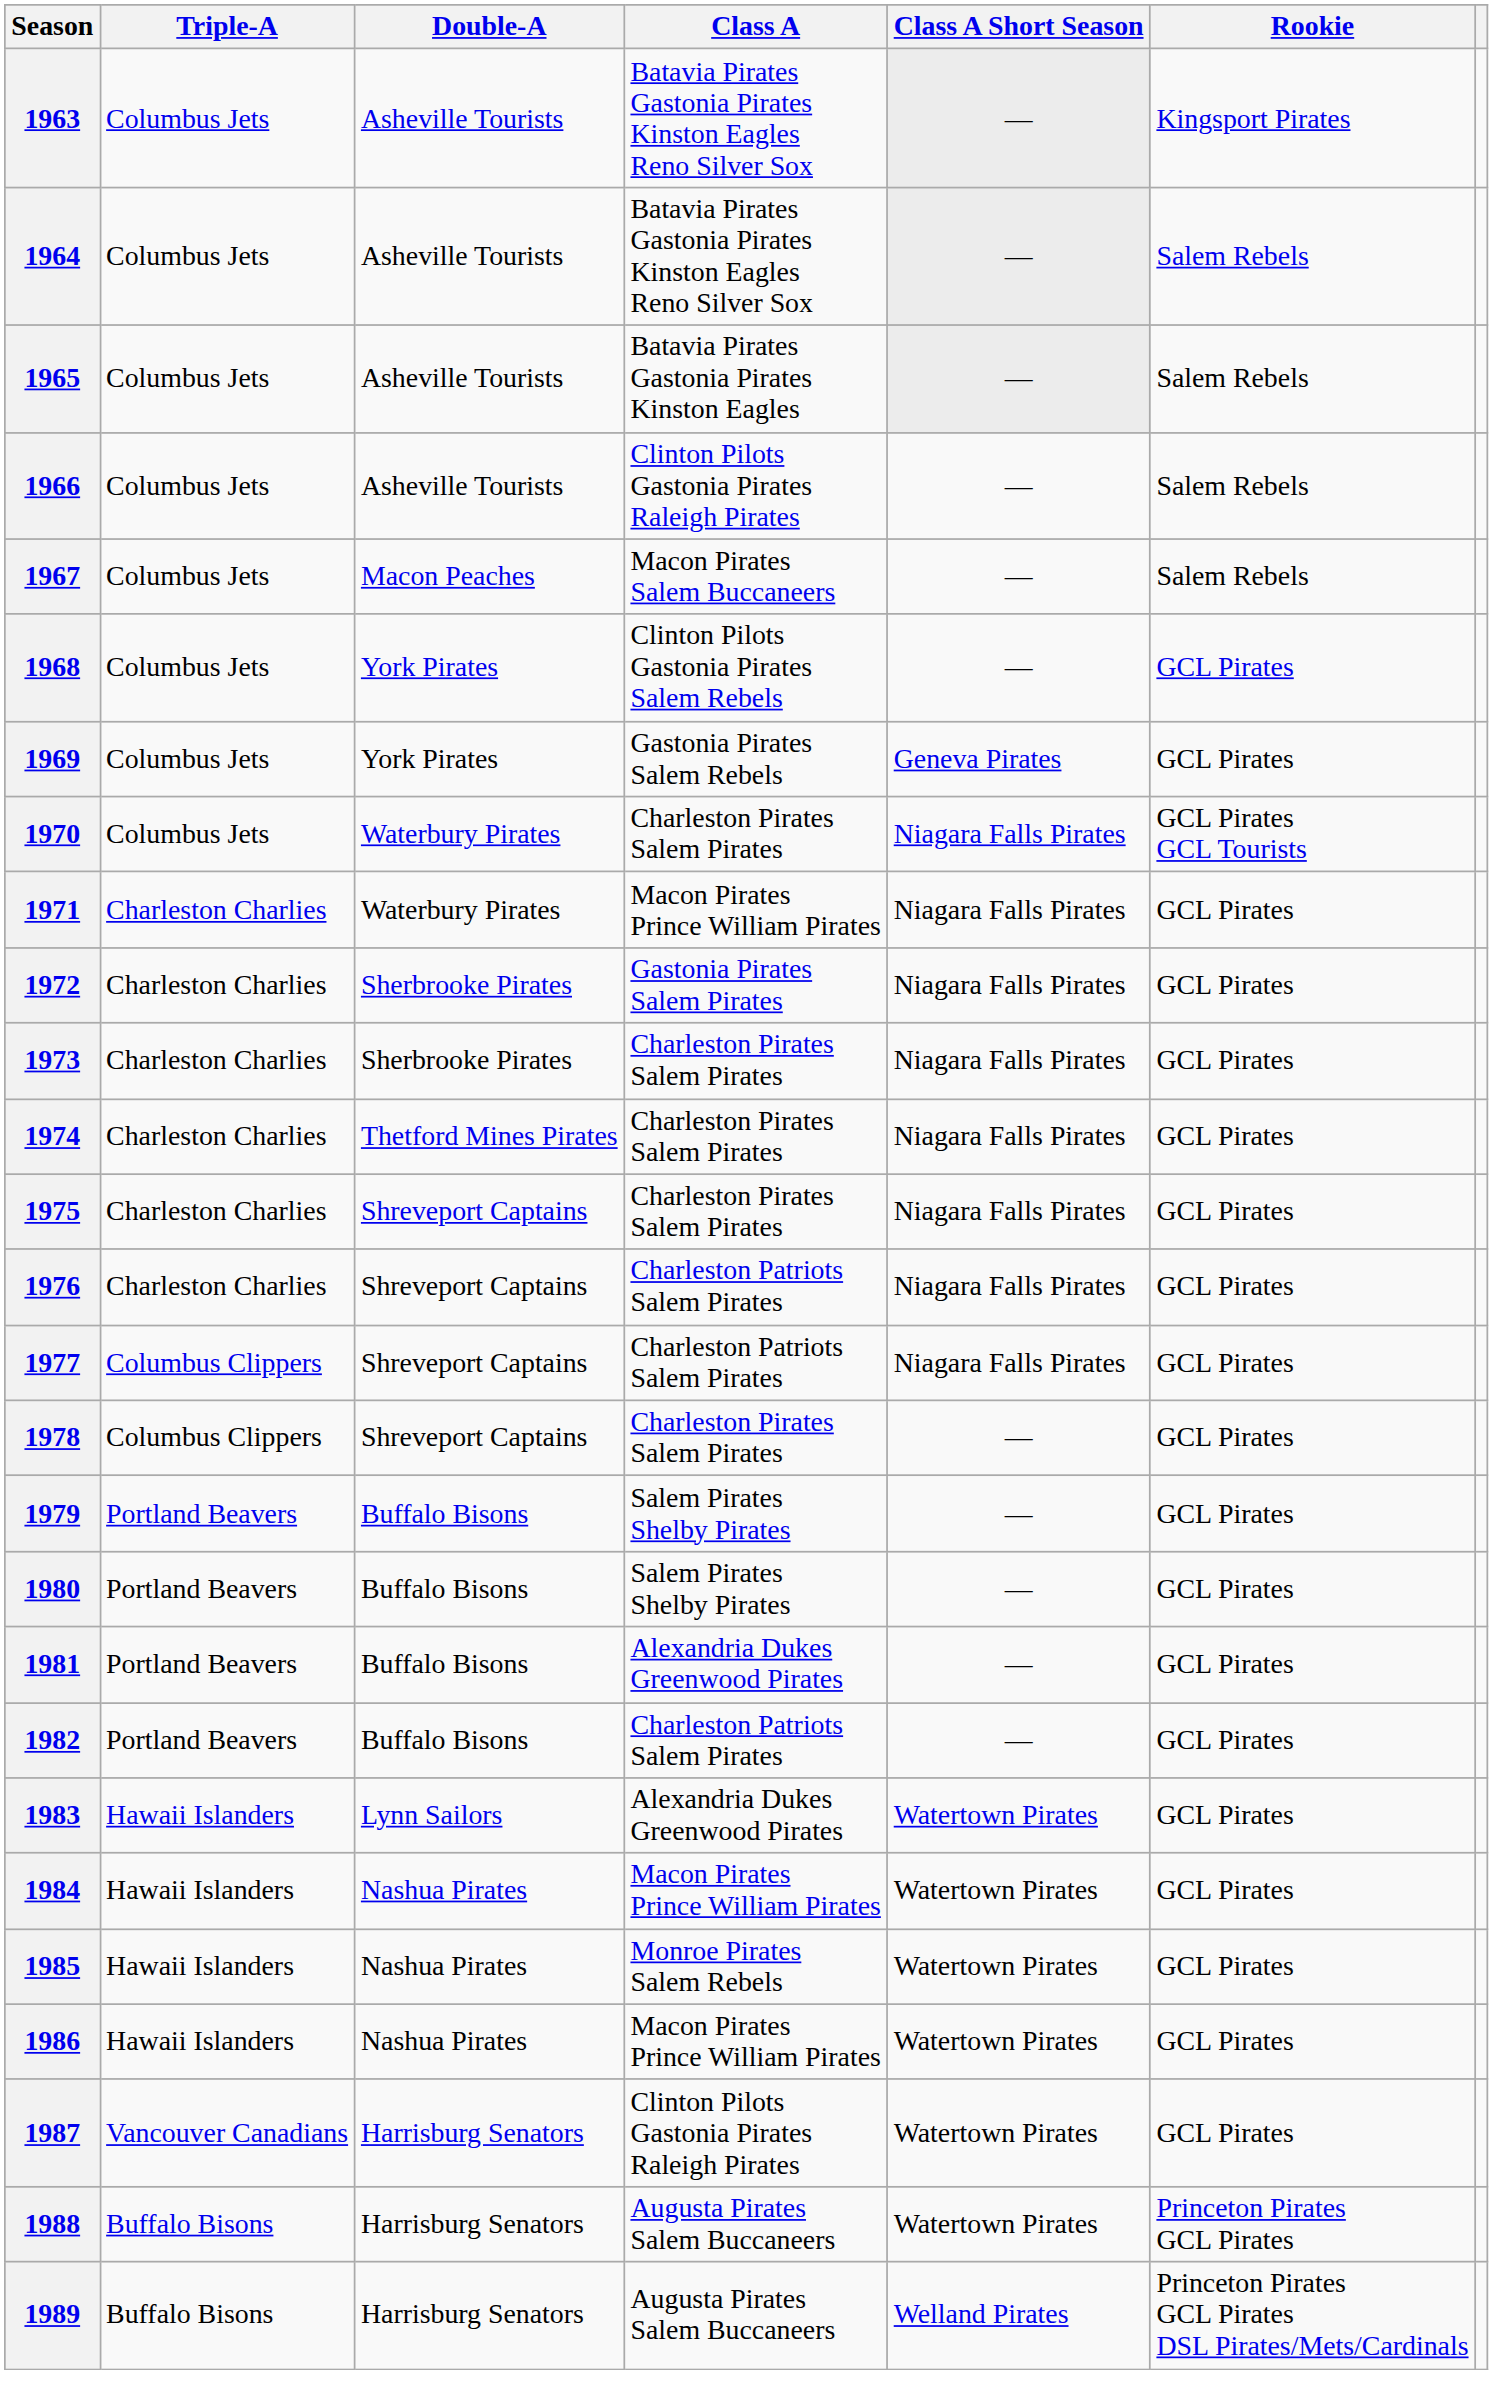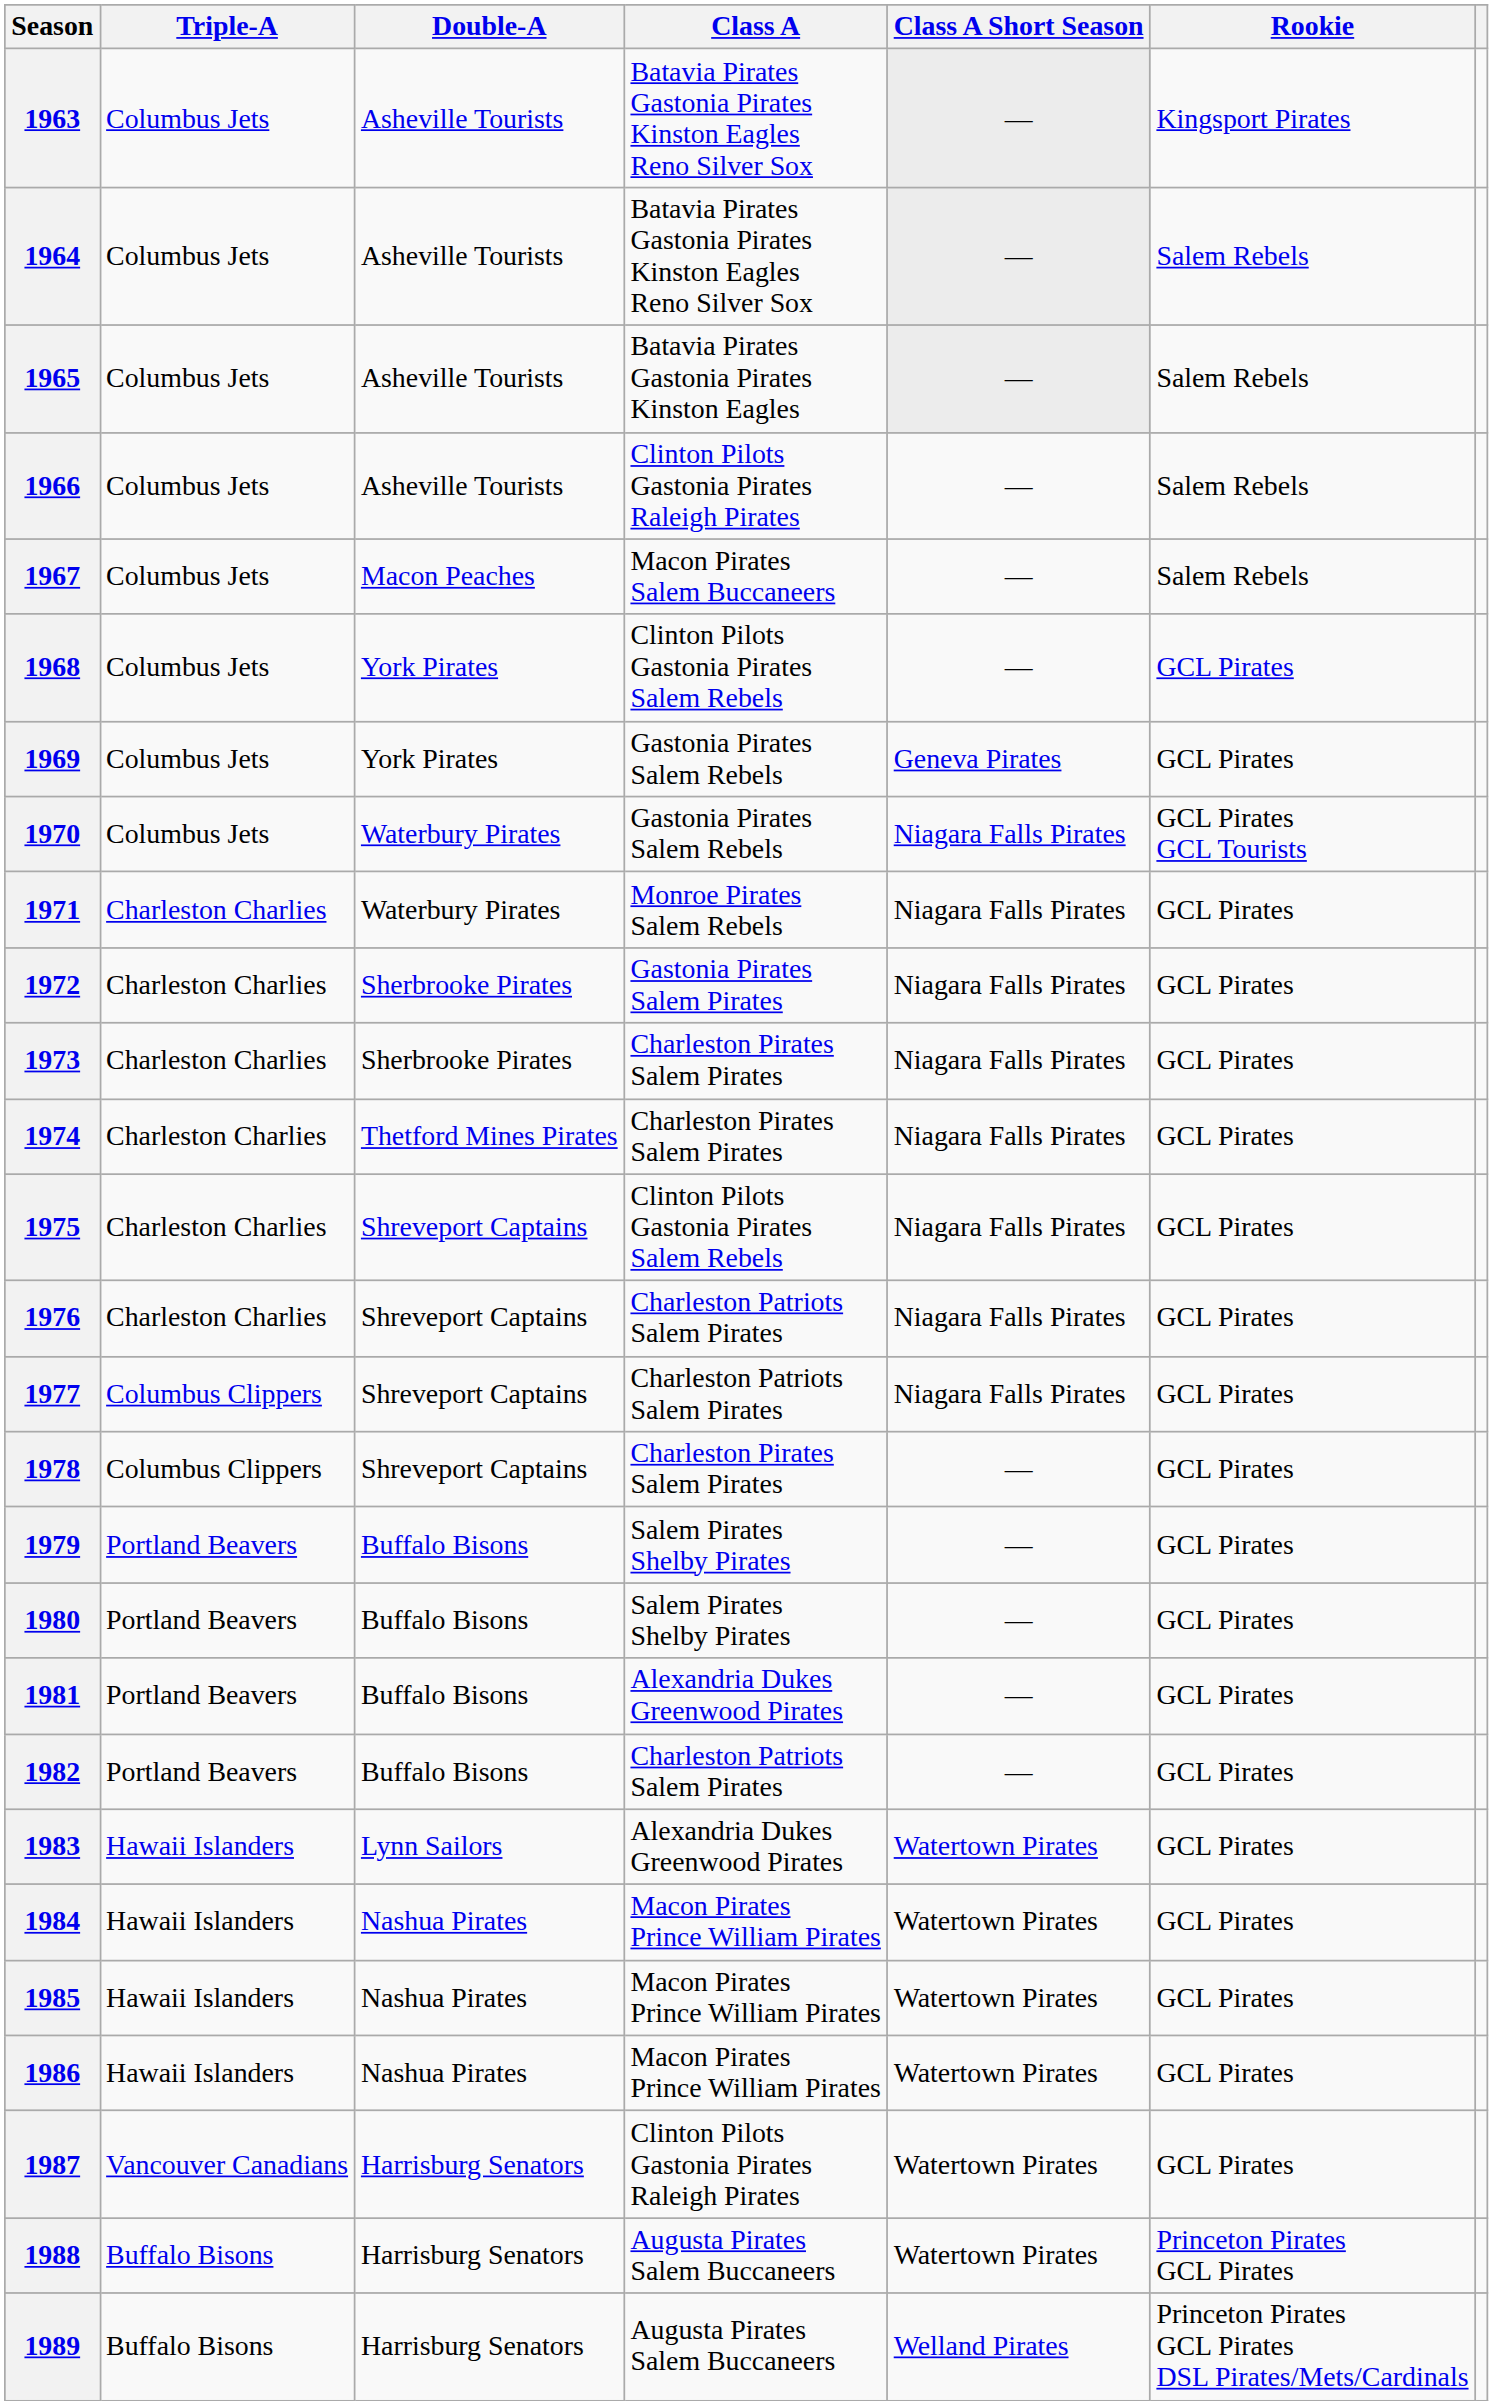(732, 833) Charleston Pirates Salem Pirates -> (721, 833) Gastonia Pirates Salem Rebels
(756, 909) Macon Pirates Prince William Pirates -> (716, 909) Monroe Pirates Salem Rebels
(732, 1211) Charleston Pirates Salem Pirates -> (721, 1226) Clinton Pilots Gastonia Pirates Salem Rebels
(716, 1966) Monroe Pirates Salem Rebels -> (756, 1997) Macon Pirates Prince William Pirates
